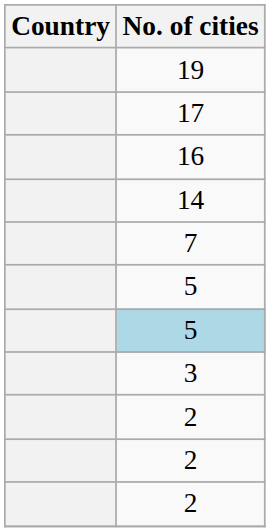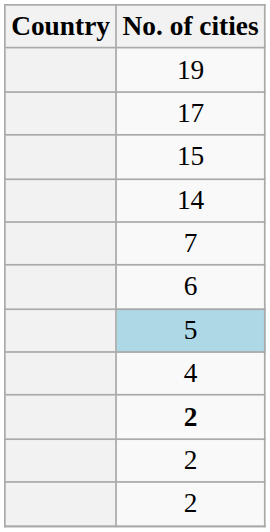(191, 156) 16 -> (191, 156) 15
(191, 286) 5 -> (191, 286) 6
(191, 373) 3 -> (191, 373) 4
(191, 416) normal -> (191, 416) bold
